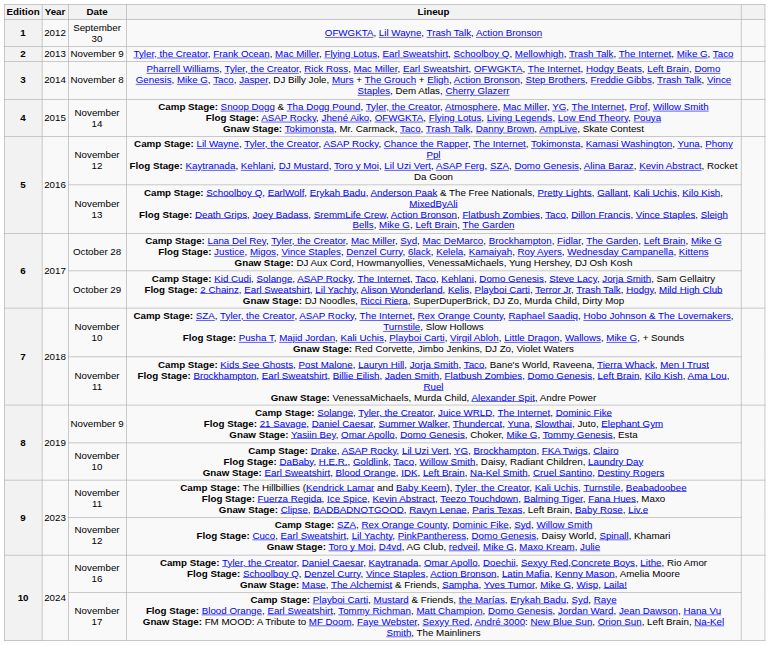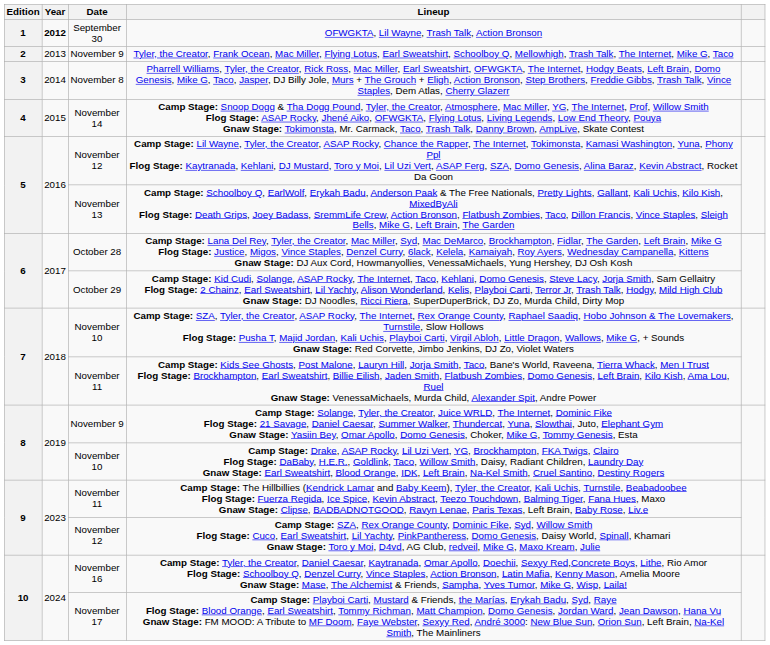(55, 33) normal -> (55, 33) bold
